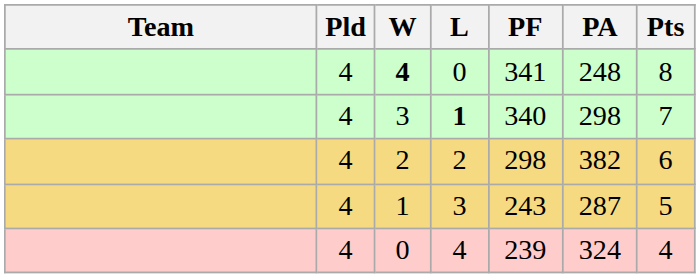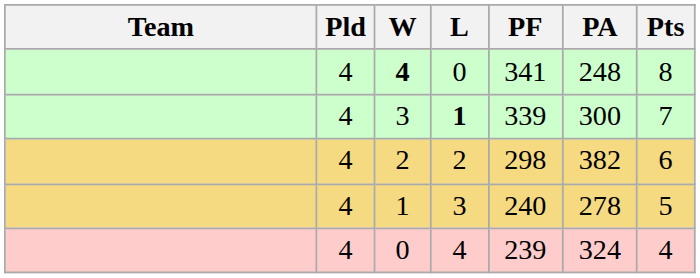(525, 116) 340 -> (525, 116) 339
(600, 116) 298 -> (600, 116) 300
(525, 205) 243 -> (525, 205) 240
(600, 205) 287 -> (600, 205) 278
